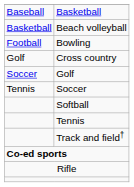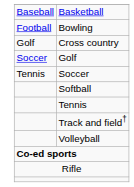- row: (91, 27)
+ row: (79, 138)
